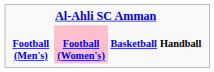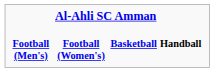(81, 50) pink background -> (81, 50) no background
